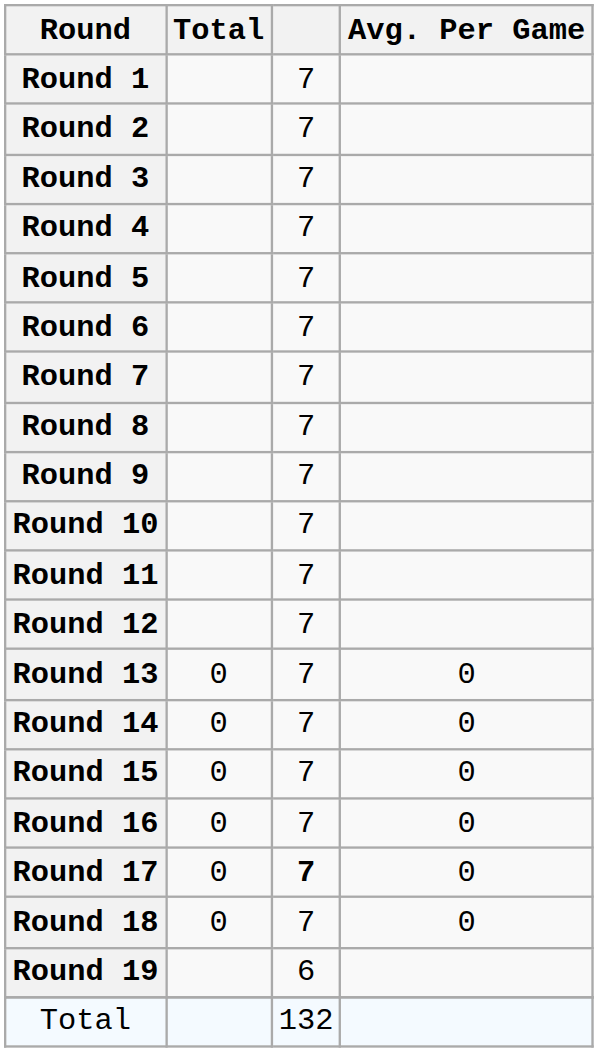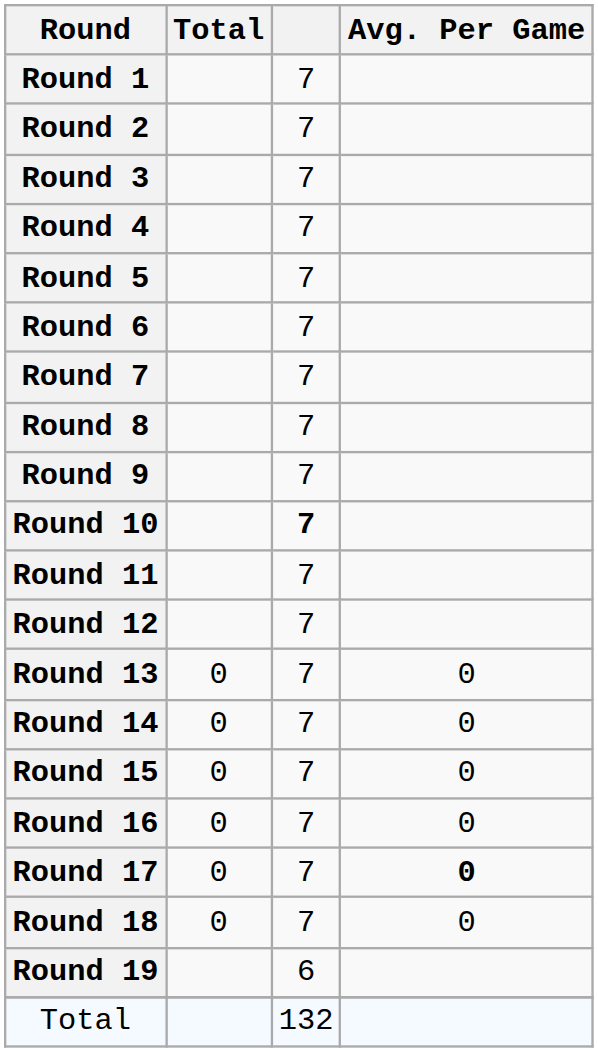(306, 526) normal -> (306, 526) bold
(306, 873) bold -> (306, 873) normal
(467, 873) normal -> (467, 873) bold
